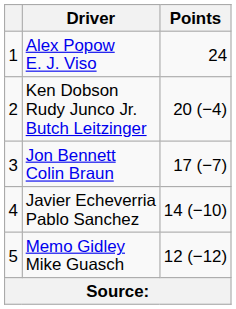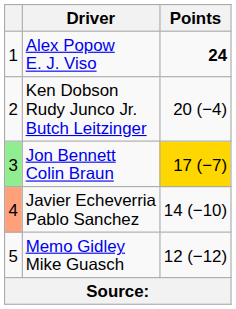(218, 54) normal -> (218, 54) bold
(13, 164) no background -> (13, 164) lightgreen background
(200, 164) no background -> (200, 164) gold background
(13, 210) no background -> (13, 210) lightsalmon background
